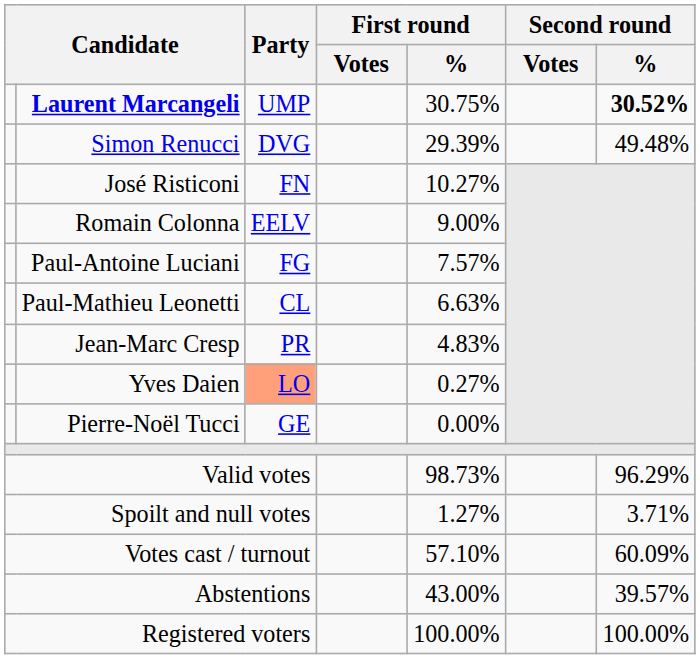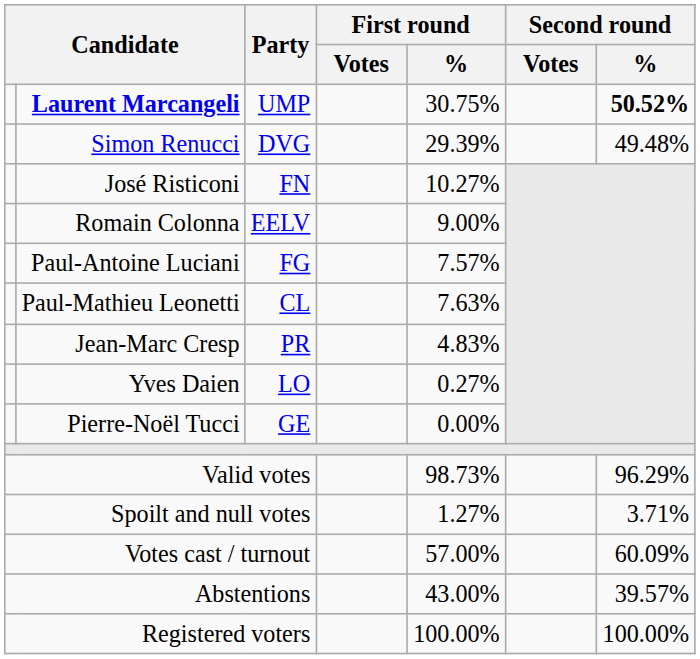(650, 104) 30.52% -> (650, 104) 50.52%
(469, 303) 6.63% -> (469, 303) 7.63%
(294, 383) lightsalmon background -> (294, 383) no background
(462, 553) 57.10% -> (462, 553) 57.00%
